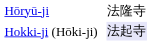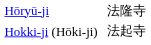(127, 30) lavender background -> (127, 30) no background
